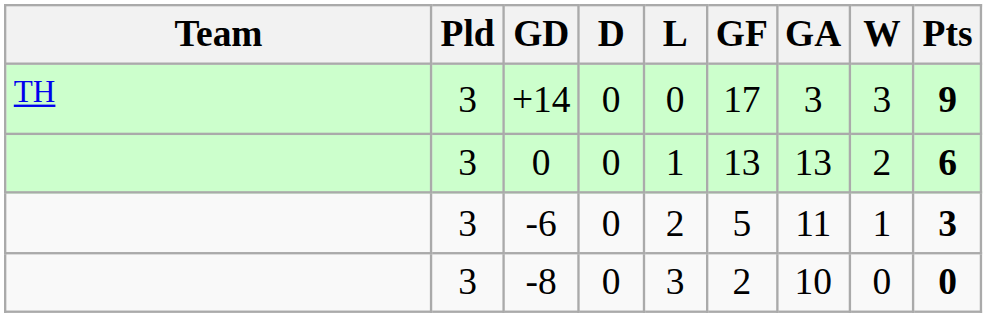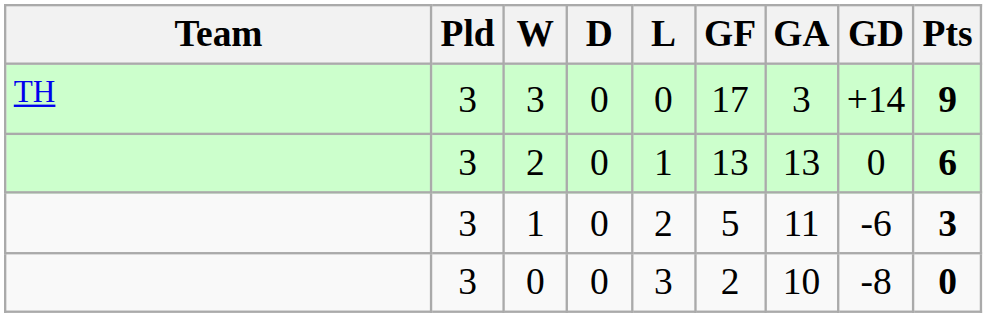columns swapped: (882, 34) <-> (541, 34)
